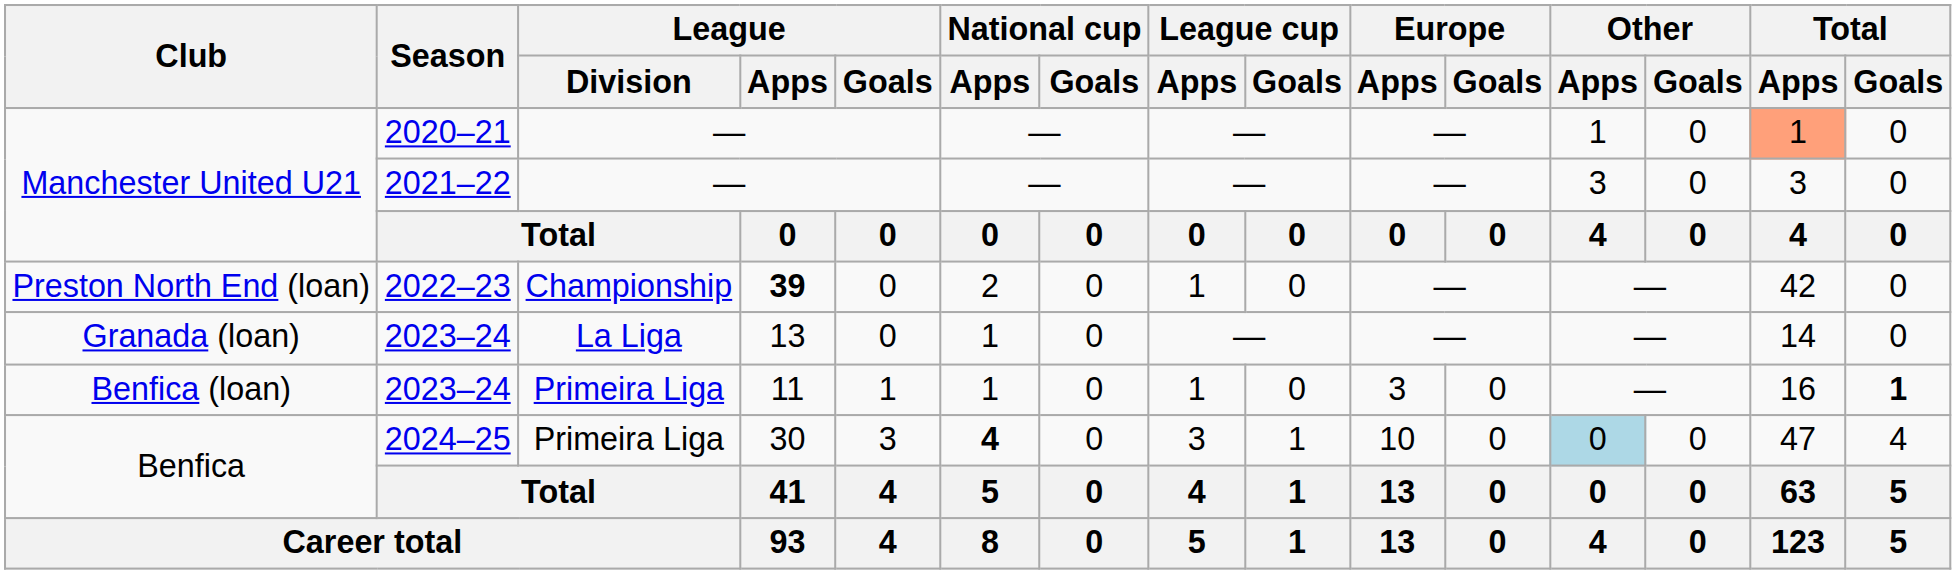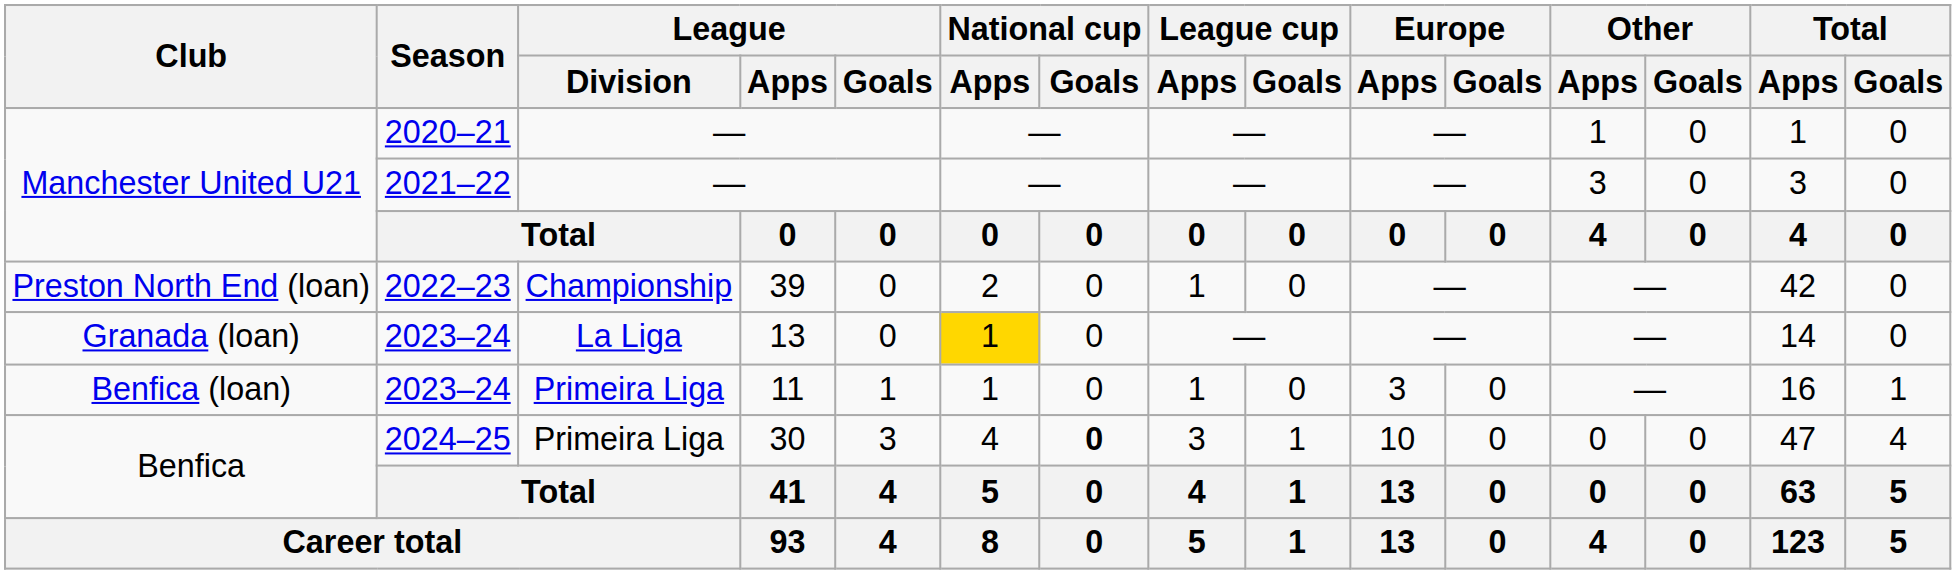(1798, 132) lightsalmon background -> (1798, 132) no background
(787, 286) bold -> (787, 286) normal
(990, 337) no background -> (990, 337) gold background
(1898, 388) bold -> (1898, 388) normal
(990, 440) bold -> (990, 440) normal
(1094, 440) normal -> (1094, 440) bold
(1598, 440) lightblue background -> (1598, 440) no background
